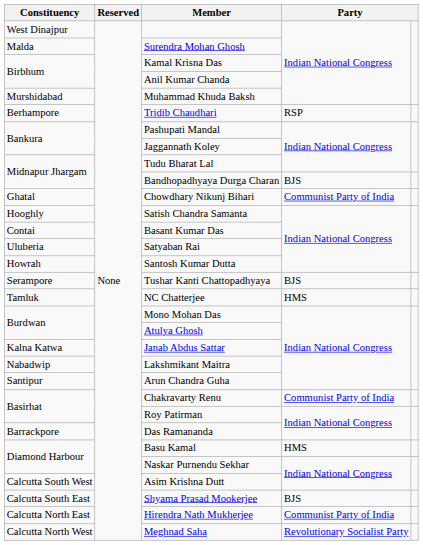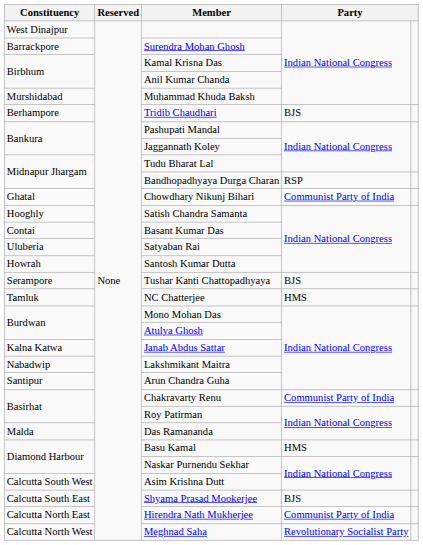(20, 46) Malda -> (33, 46) Barrackpore
(293, 113) RSP -> (293, 113) BJS
(293, 180) BJS -> (293, 180) RSP
(33, 431) Barrackpore -> (20, 431) Malda
